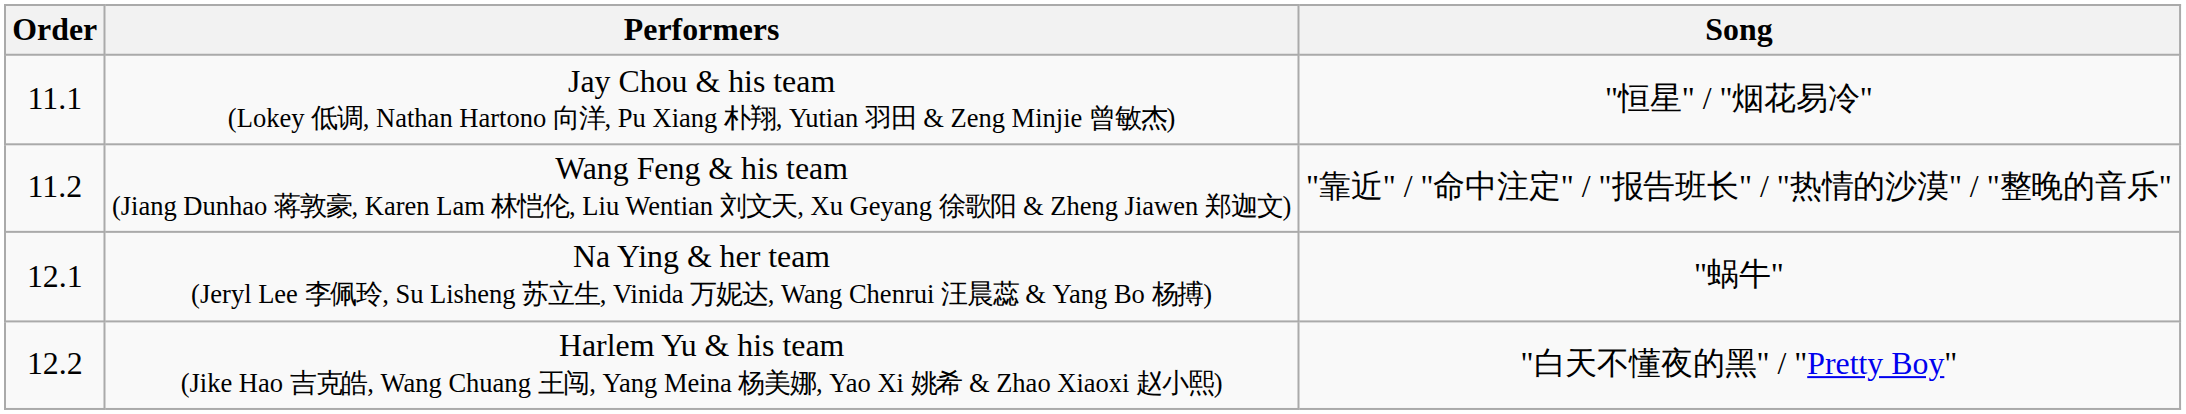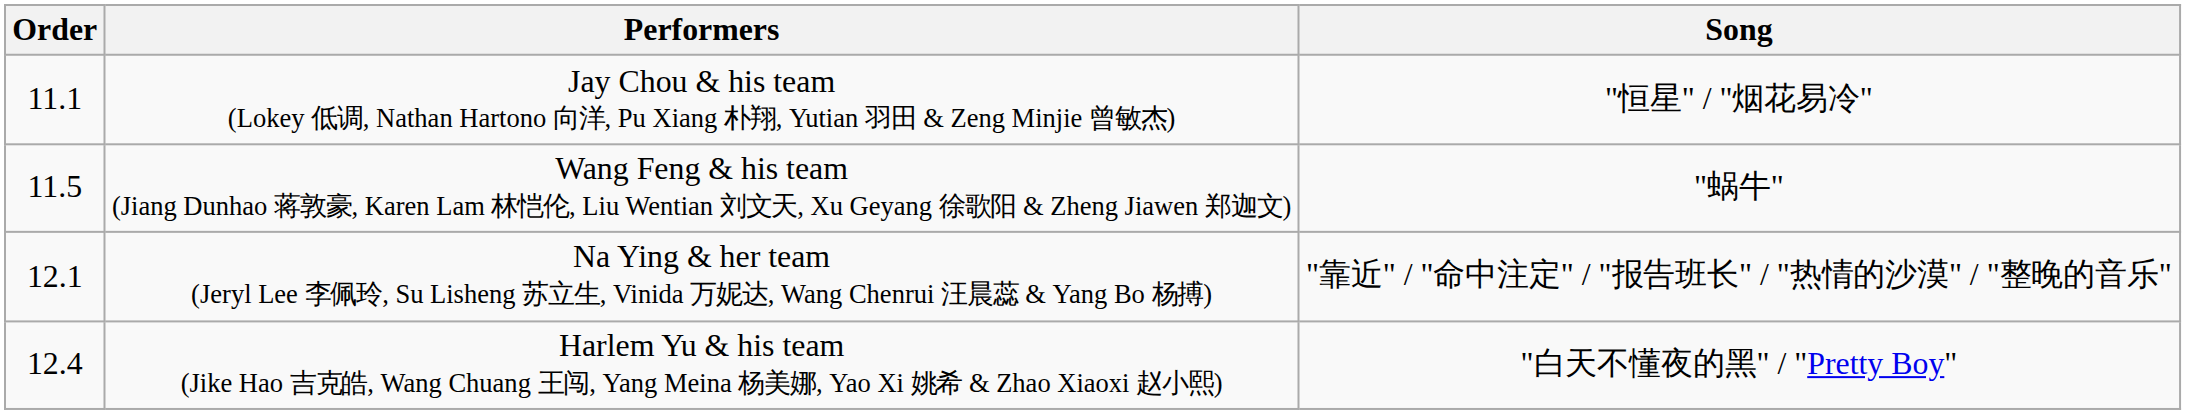(55, 187) 11.2 -> (55, 187) 11.5
(1739, 186) "靠近" / "命中注定" / "报告班长" / "热情的沙漠" / "整晚的音乐" -> (1739, 186) "蜗牛"
(1739, 274) "蜗牛" -> (1739, 274) "靠近" / "命中注定" / "报告班长" / "热情的沙漠" / "整晚的音乐"
(55, 364) 12.2 -> (55, 364) 12.4
